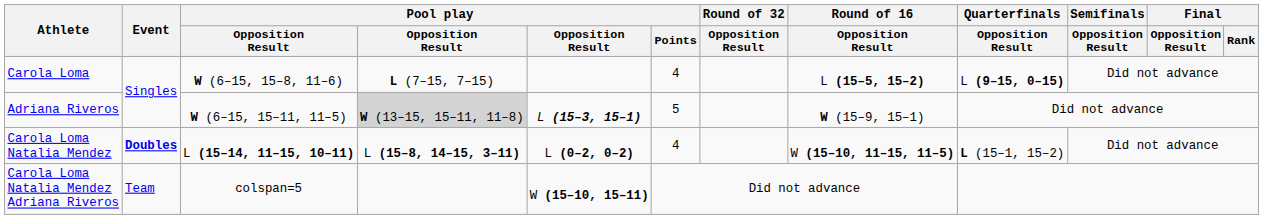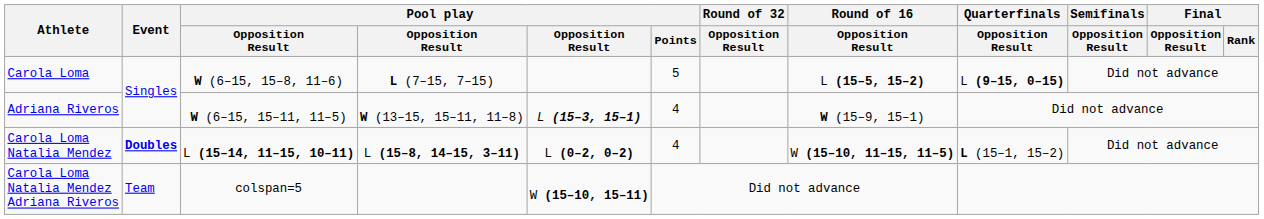(676, 74) 4 -> (676, 74) 5
(442, 117) lightgrey background -> (442, 117) no background
(676, 110) 5 -> (676, 110) 4
